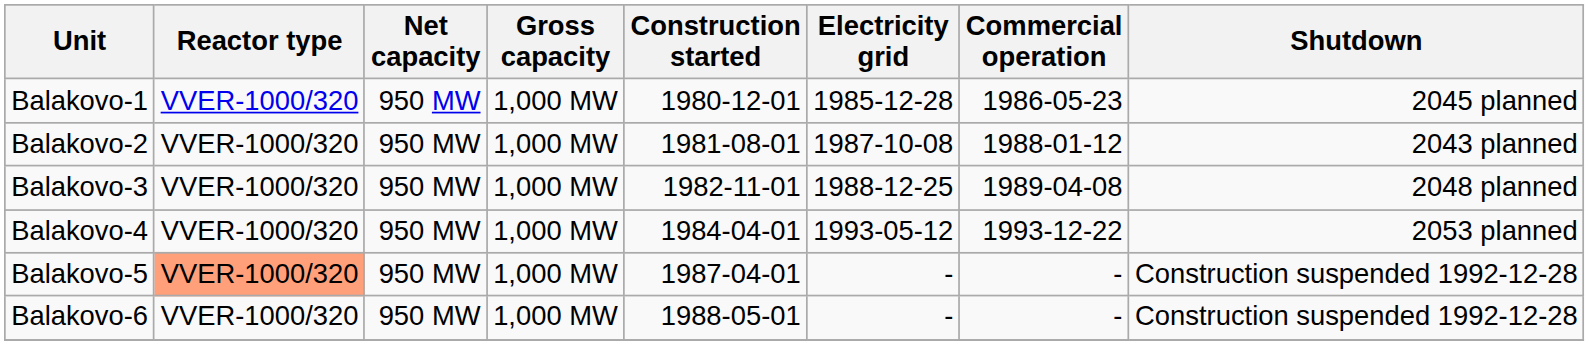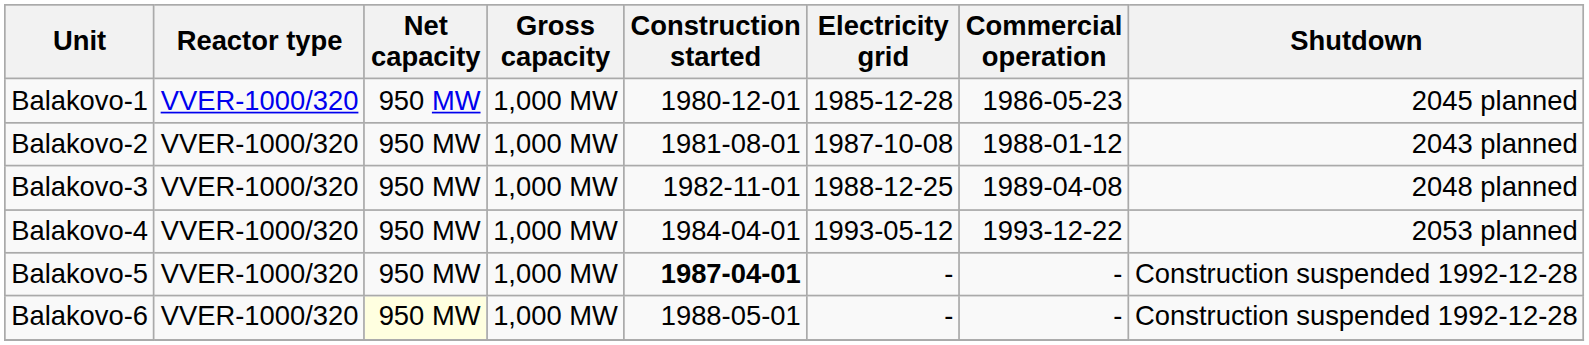(260, 273) lightsalmon background -> (260, 273) no background
(731, 273) normal -> (731, 273) bold
(430, 317) no background -> (430, 317) lightyellow background
